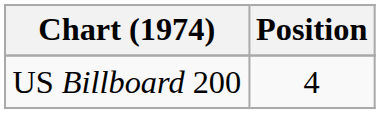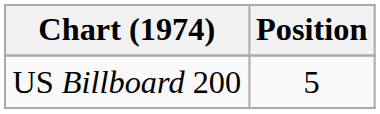(312, 81) 4 -> (312, 81) 5
